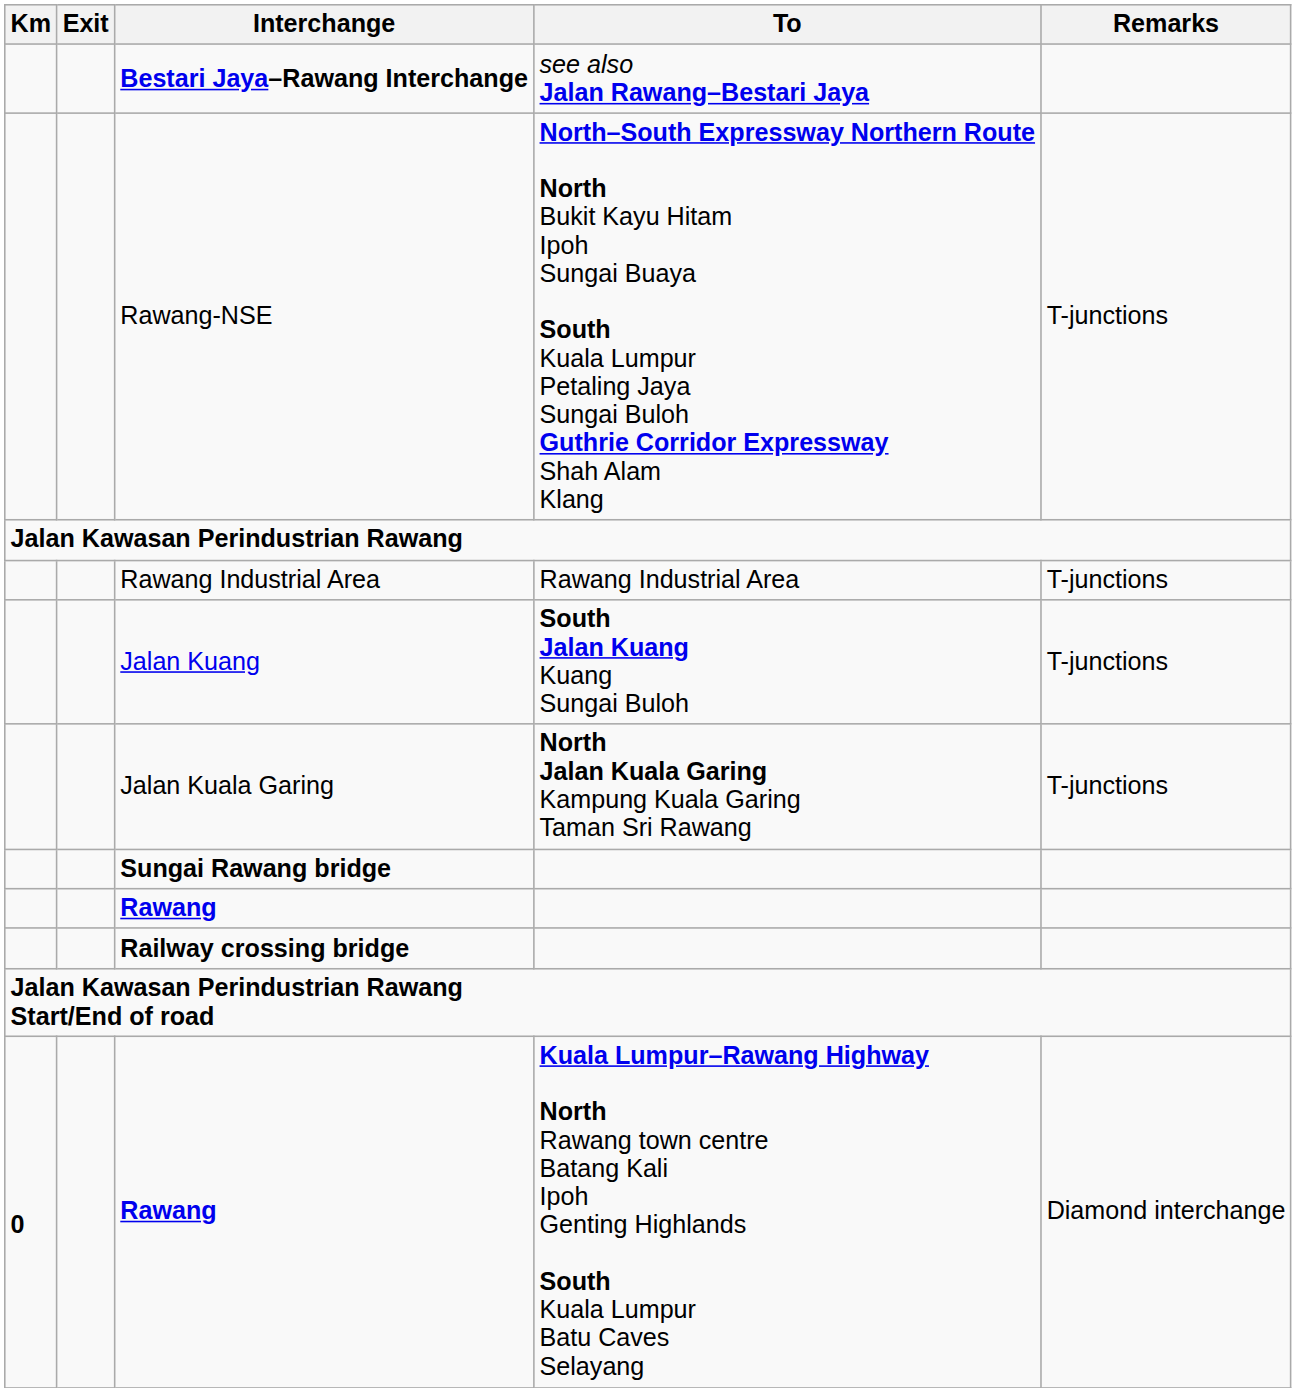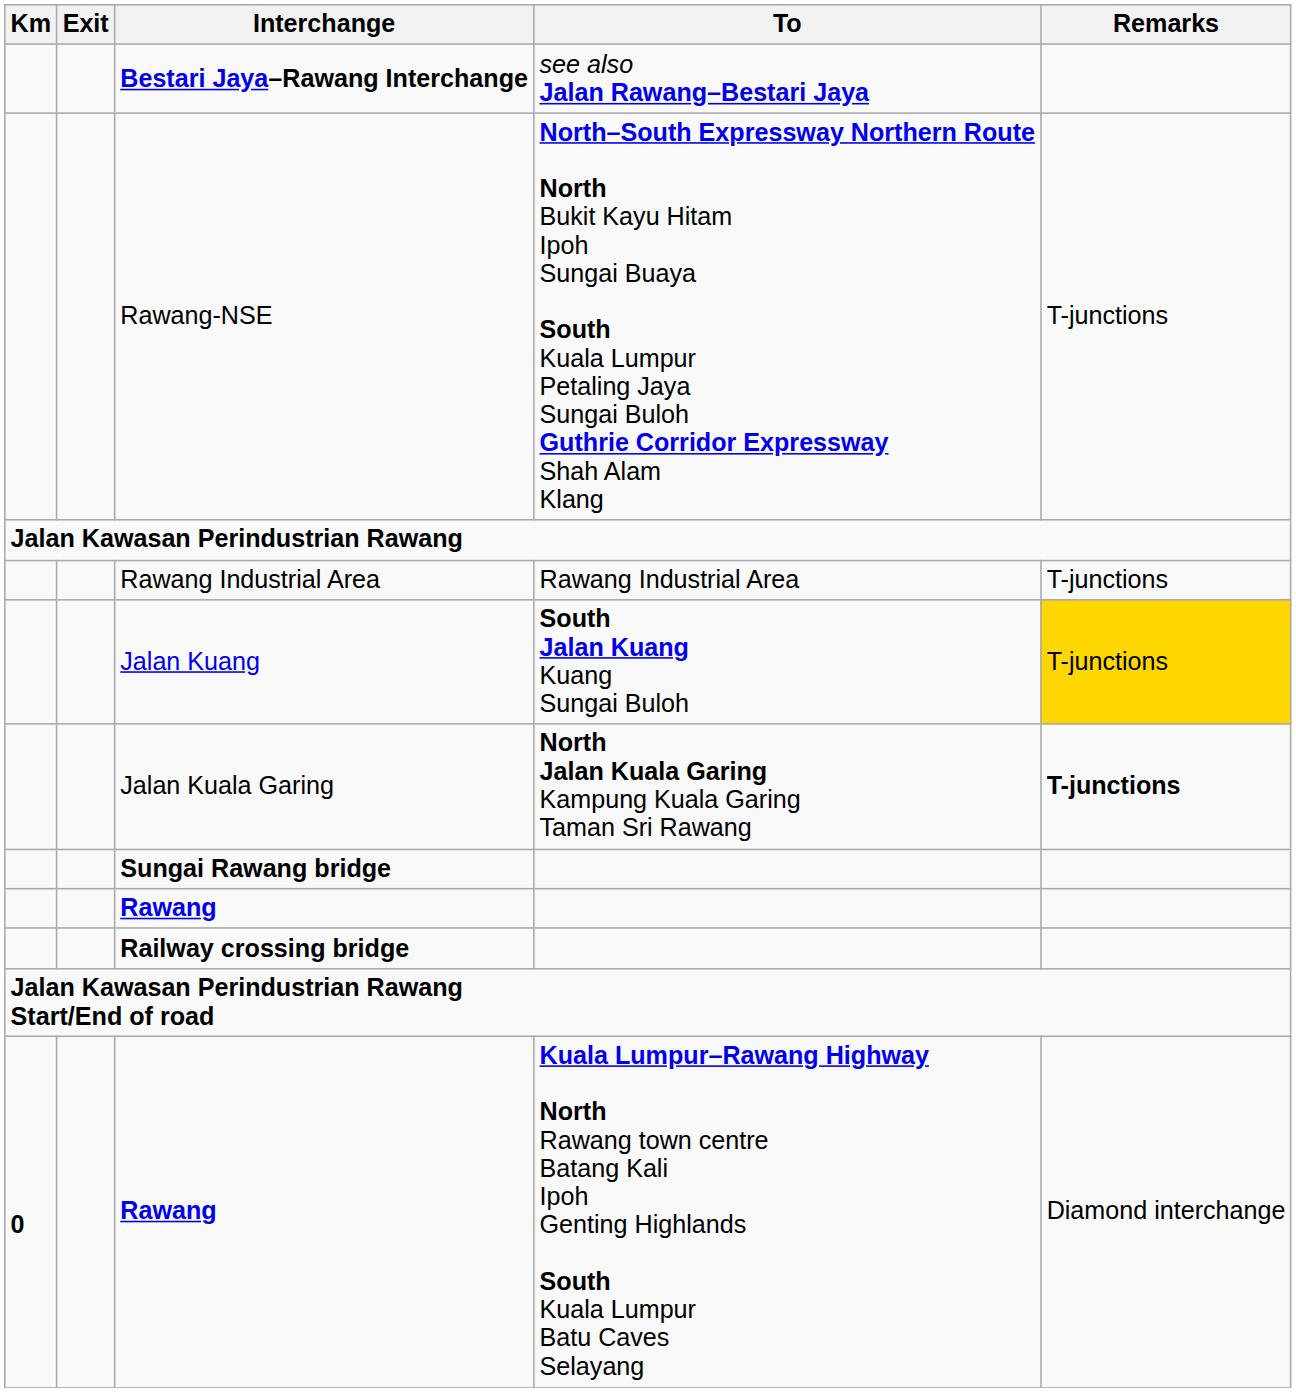(1107, 661) no background -> (1107, 661) gold background
(1107, 786) normal -> (1114, 786) bold
